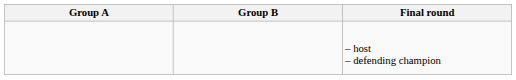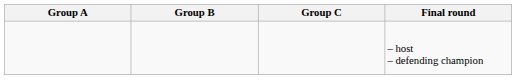+ column: (321, 13)
